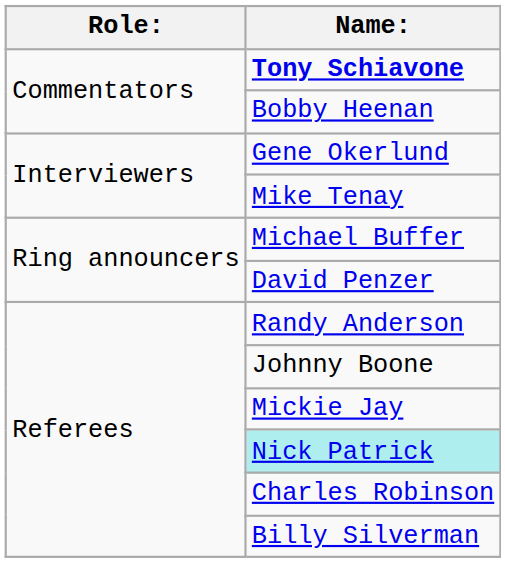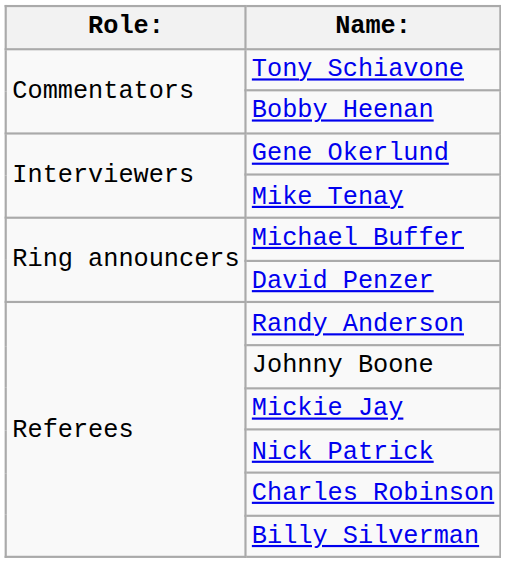(358, 69) bold -> (358, 69) normal
(343, 452) paleturquoise background -> (343, 452) no background
